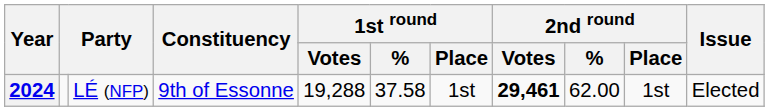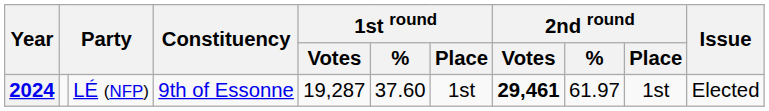(334, 90) 19,288 -> (334, 90) 19,287
(400, 90) 37.58 -> (400, 90) 37.60
(594, 90) 62.00 -> (594, 90) 61.97
